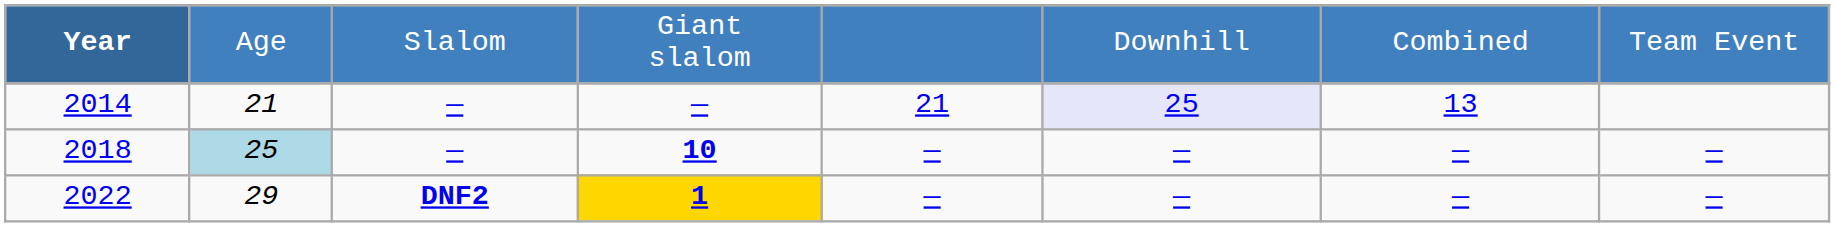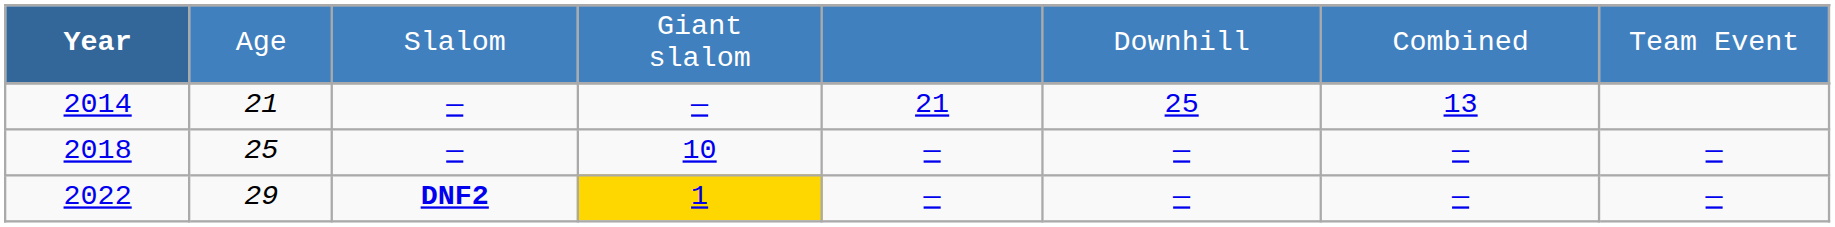(1182, 106) lavender background -> (1182, 106) no background
(261, 152) lightblue background -> (261, 152) no background
(700, 152) bold -> (700, 152) normal
(700, 198) bold -> (700, 198) normal
